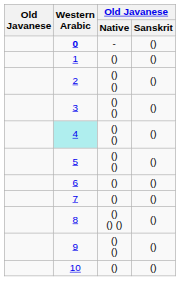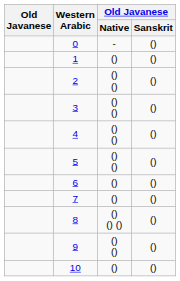(75, 43) bold -> (75, 43) normal
(75, 134) paleturquoise background -> (75, 134) no background
